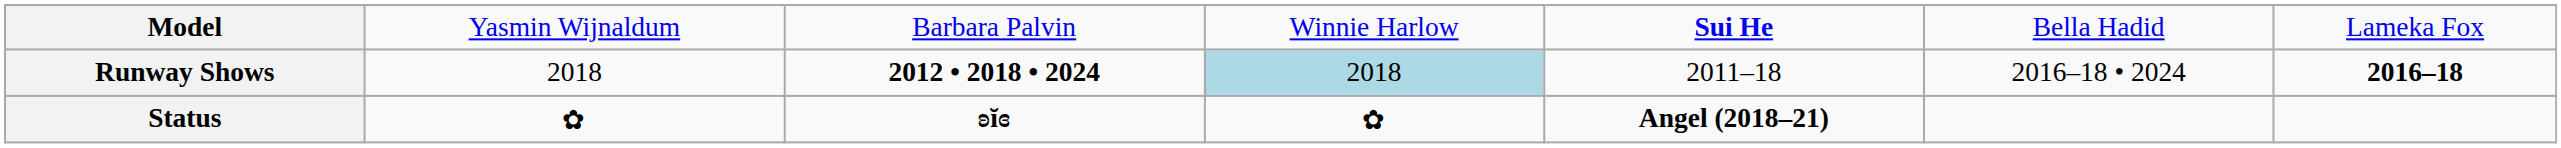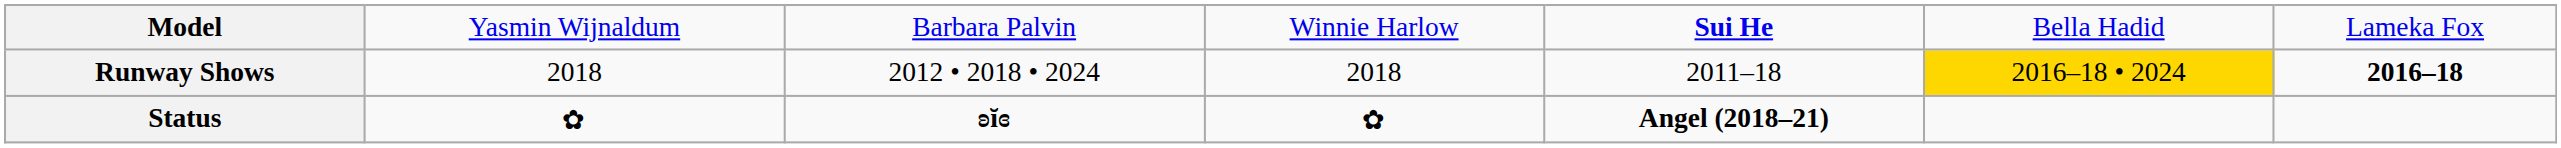(994, 72) bold -> (994, 72) normal
(1374, 72) lightblue background -> (1374, 72) no background
(2099, 72) no background -> (2099, 72) gold background
